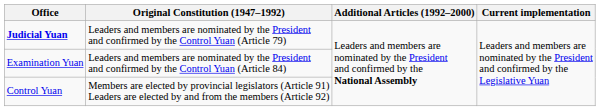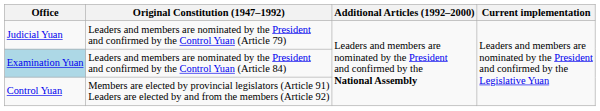(37, 35) bold -> (35, 35) normal
(45, 63) no background -> (45, 63) lightblue background
